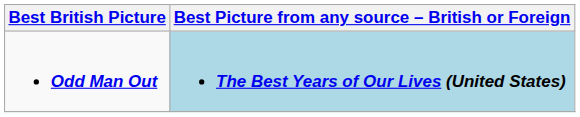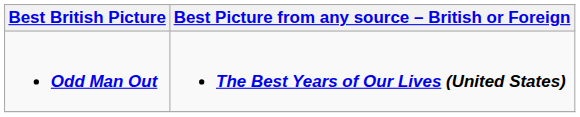(372, 81) lightblue background -> (372, 81) no background
